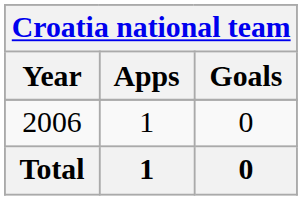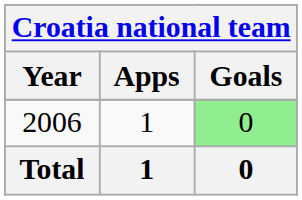(246, 122) no background -> (246, 122) lightgreen background
